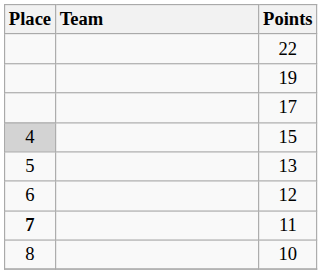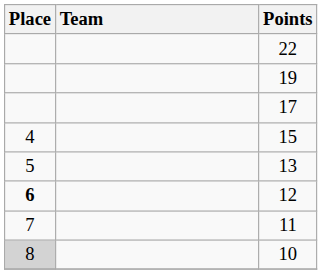(30, 136) lightgrey background -> (30, 136) no background
(30, 195) normal -> (30, 195) bold
(30, 225) bold -> (30, 225) normal
(30, 254) no background -> (30, 254) lightgrey background
